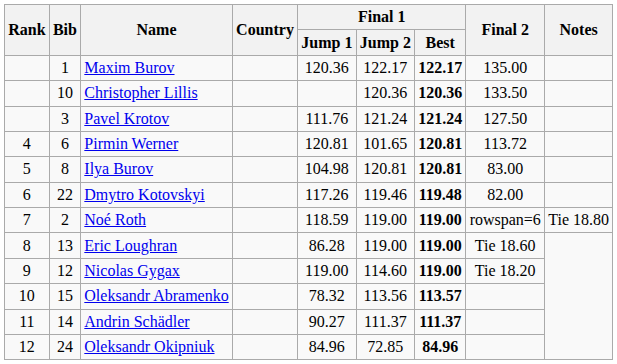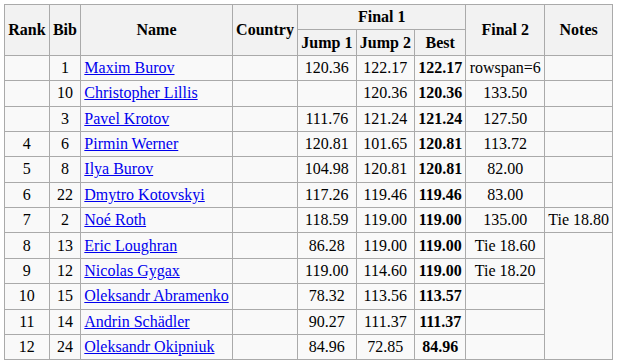(505, 67) 135.00 -> (505, 67) rowspan=6
(505, 169) 83.00 -> (505, 169) 82.00
(440, 194) 119.48 -> (440, 194) 119.46
(505, 194) 82.00 -> (505, 194) 83.00
(505, 220) rowspan=6 -> (505, 220) 135.00
